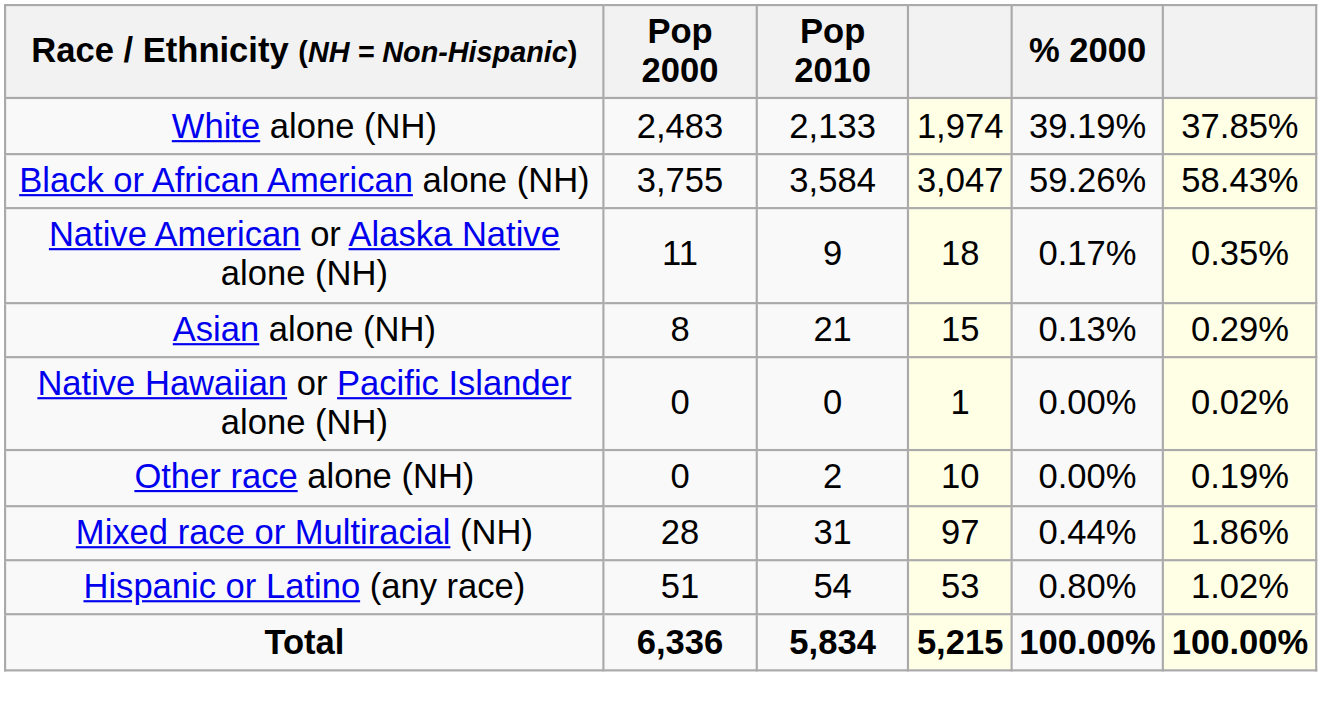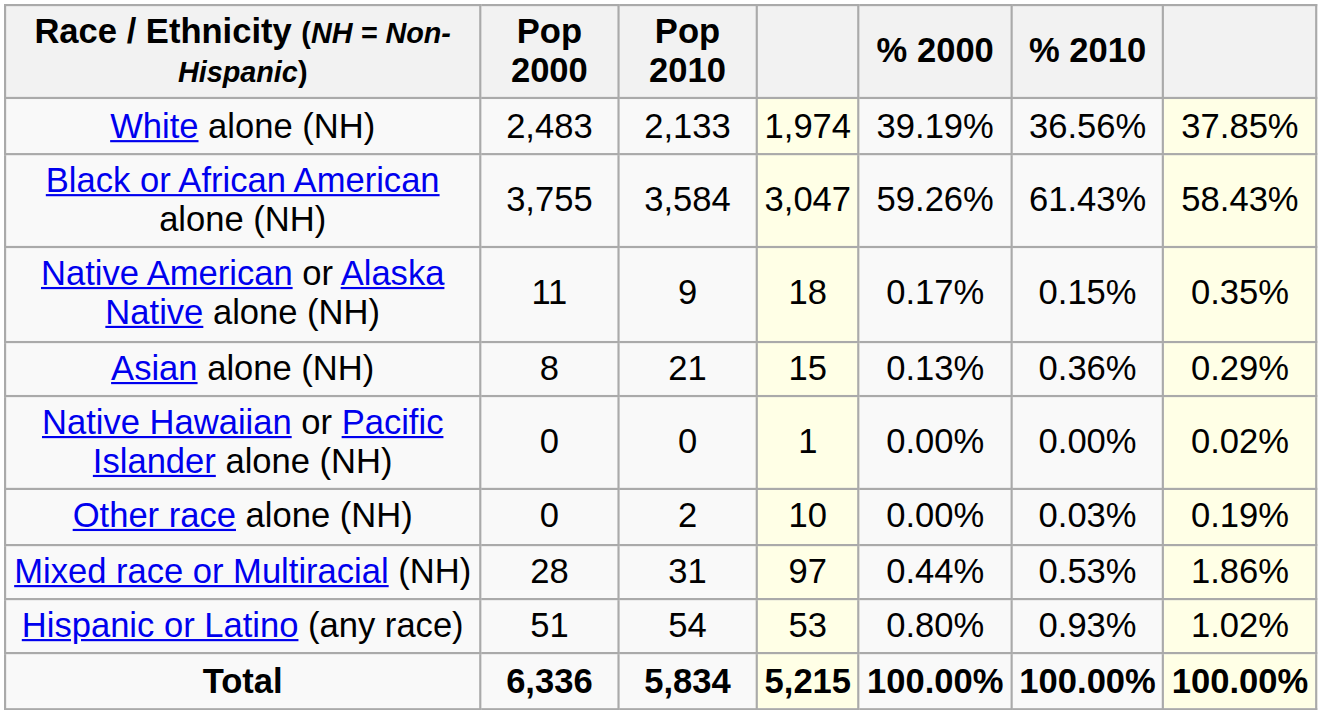+ column: (1088, 51)
